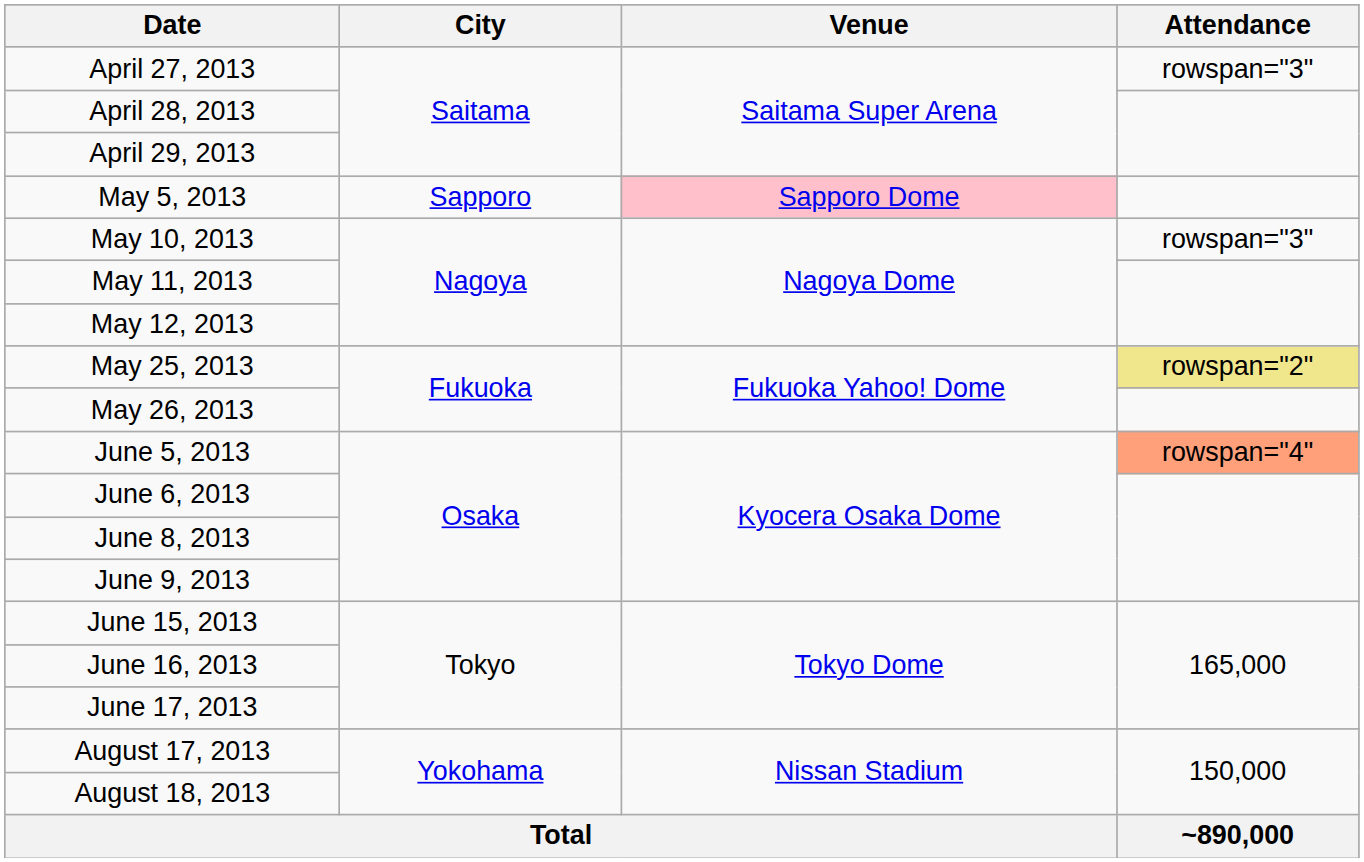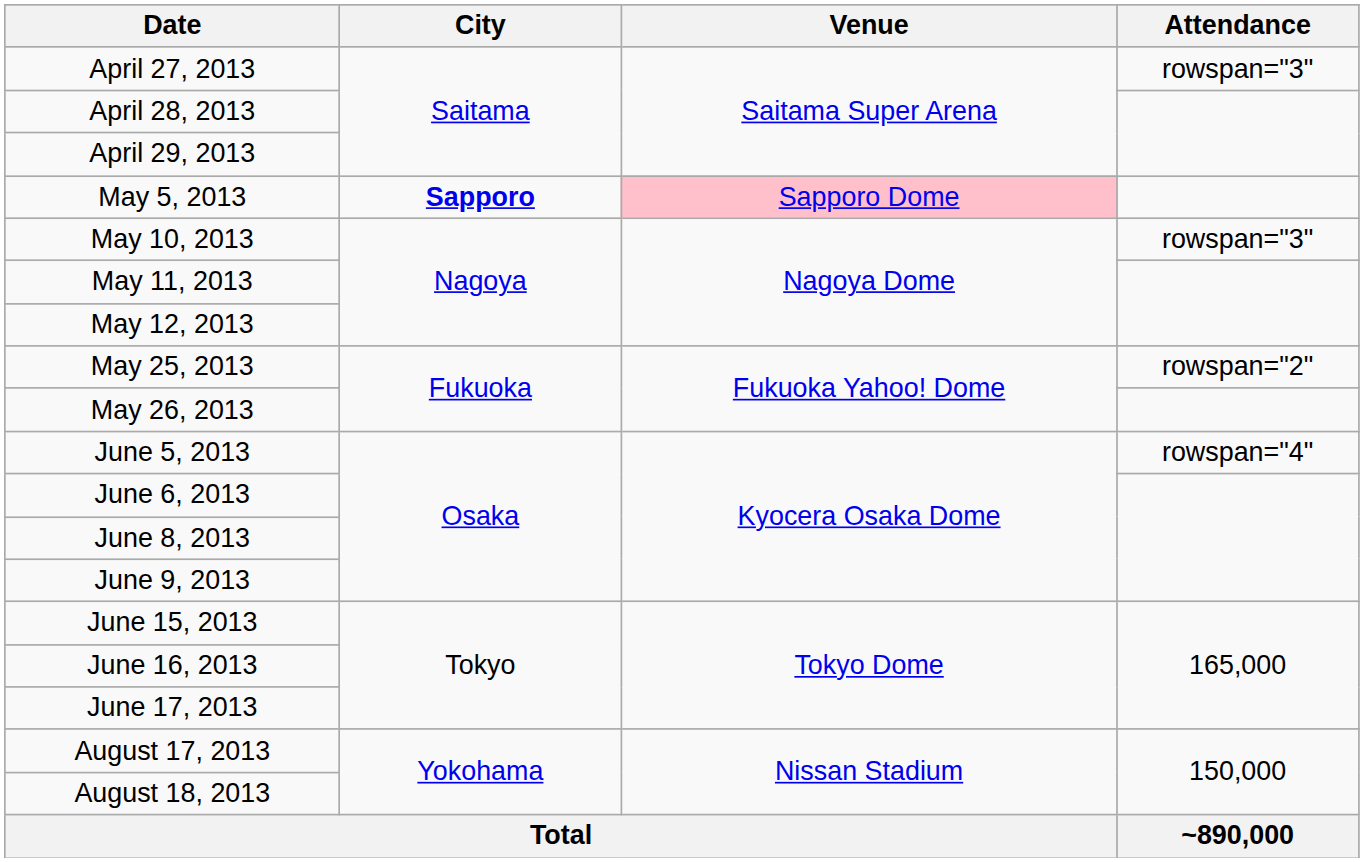(480, 196) normal -> (480, 196) bold
(1238, 366) khaki background -> (1238, 366) no background
(1238, 452) lightsalmon background -> (1238, 452) no background
